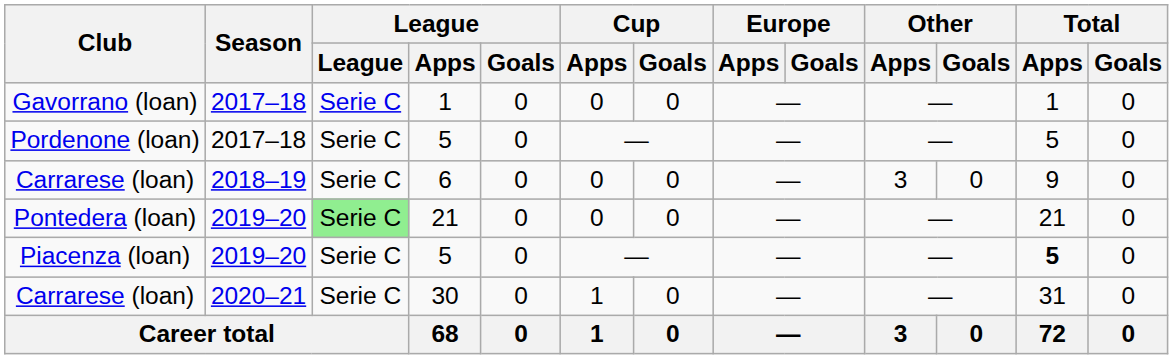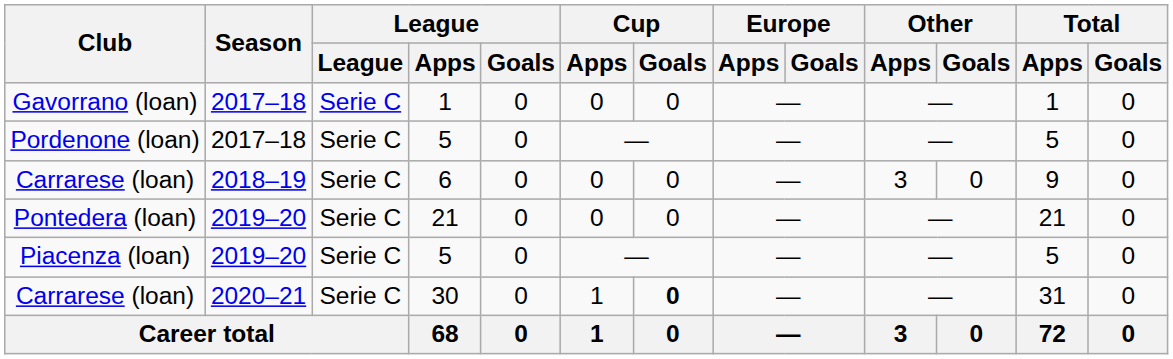(360, 218) lightgreen background -> (360, 218) no background
(1052, 256) bold -> (1052, 256) normal
(673, 295) normal -> (673, 295) bold
